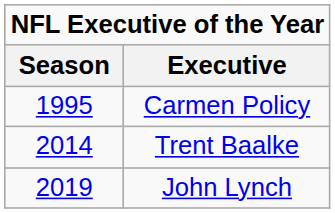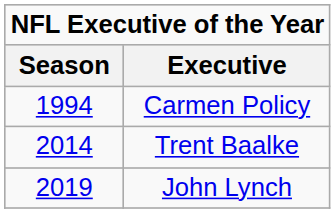(64, 106) 1995 -> (64, 106) 1994
